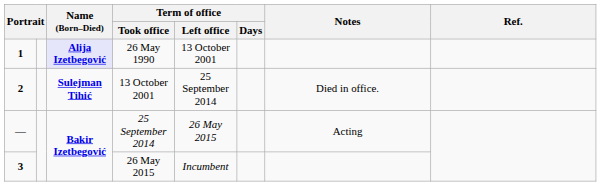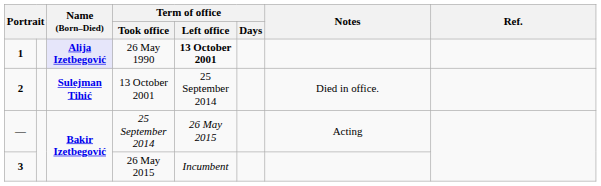(206, 53) normal -> (206, 53) bold
